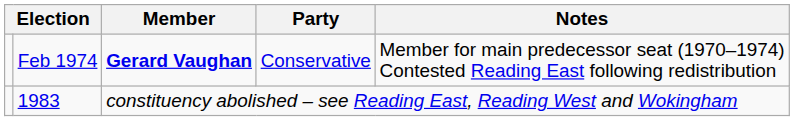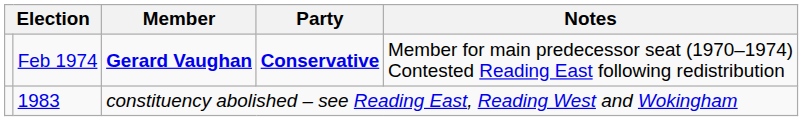(316, 60) normal -> (320, 60) bold
